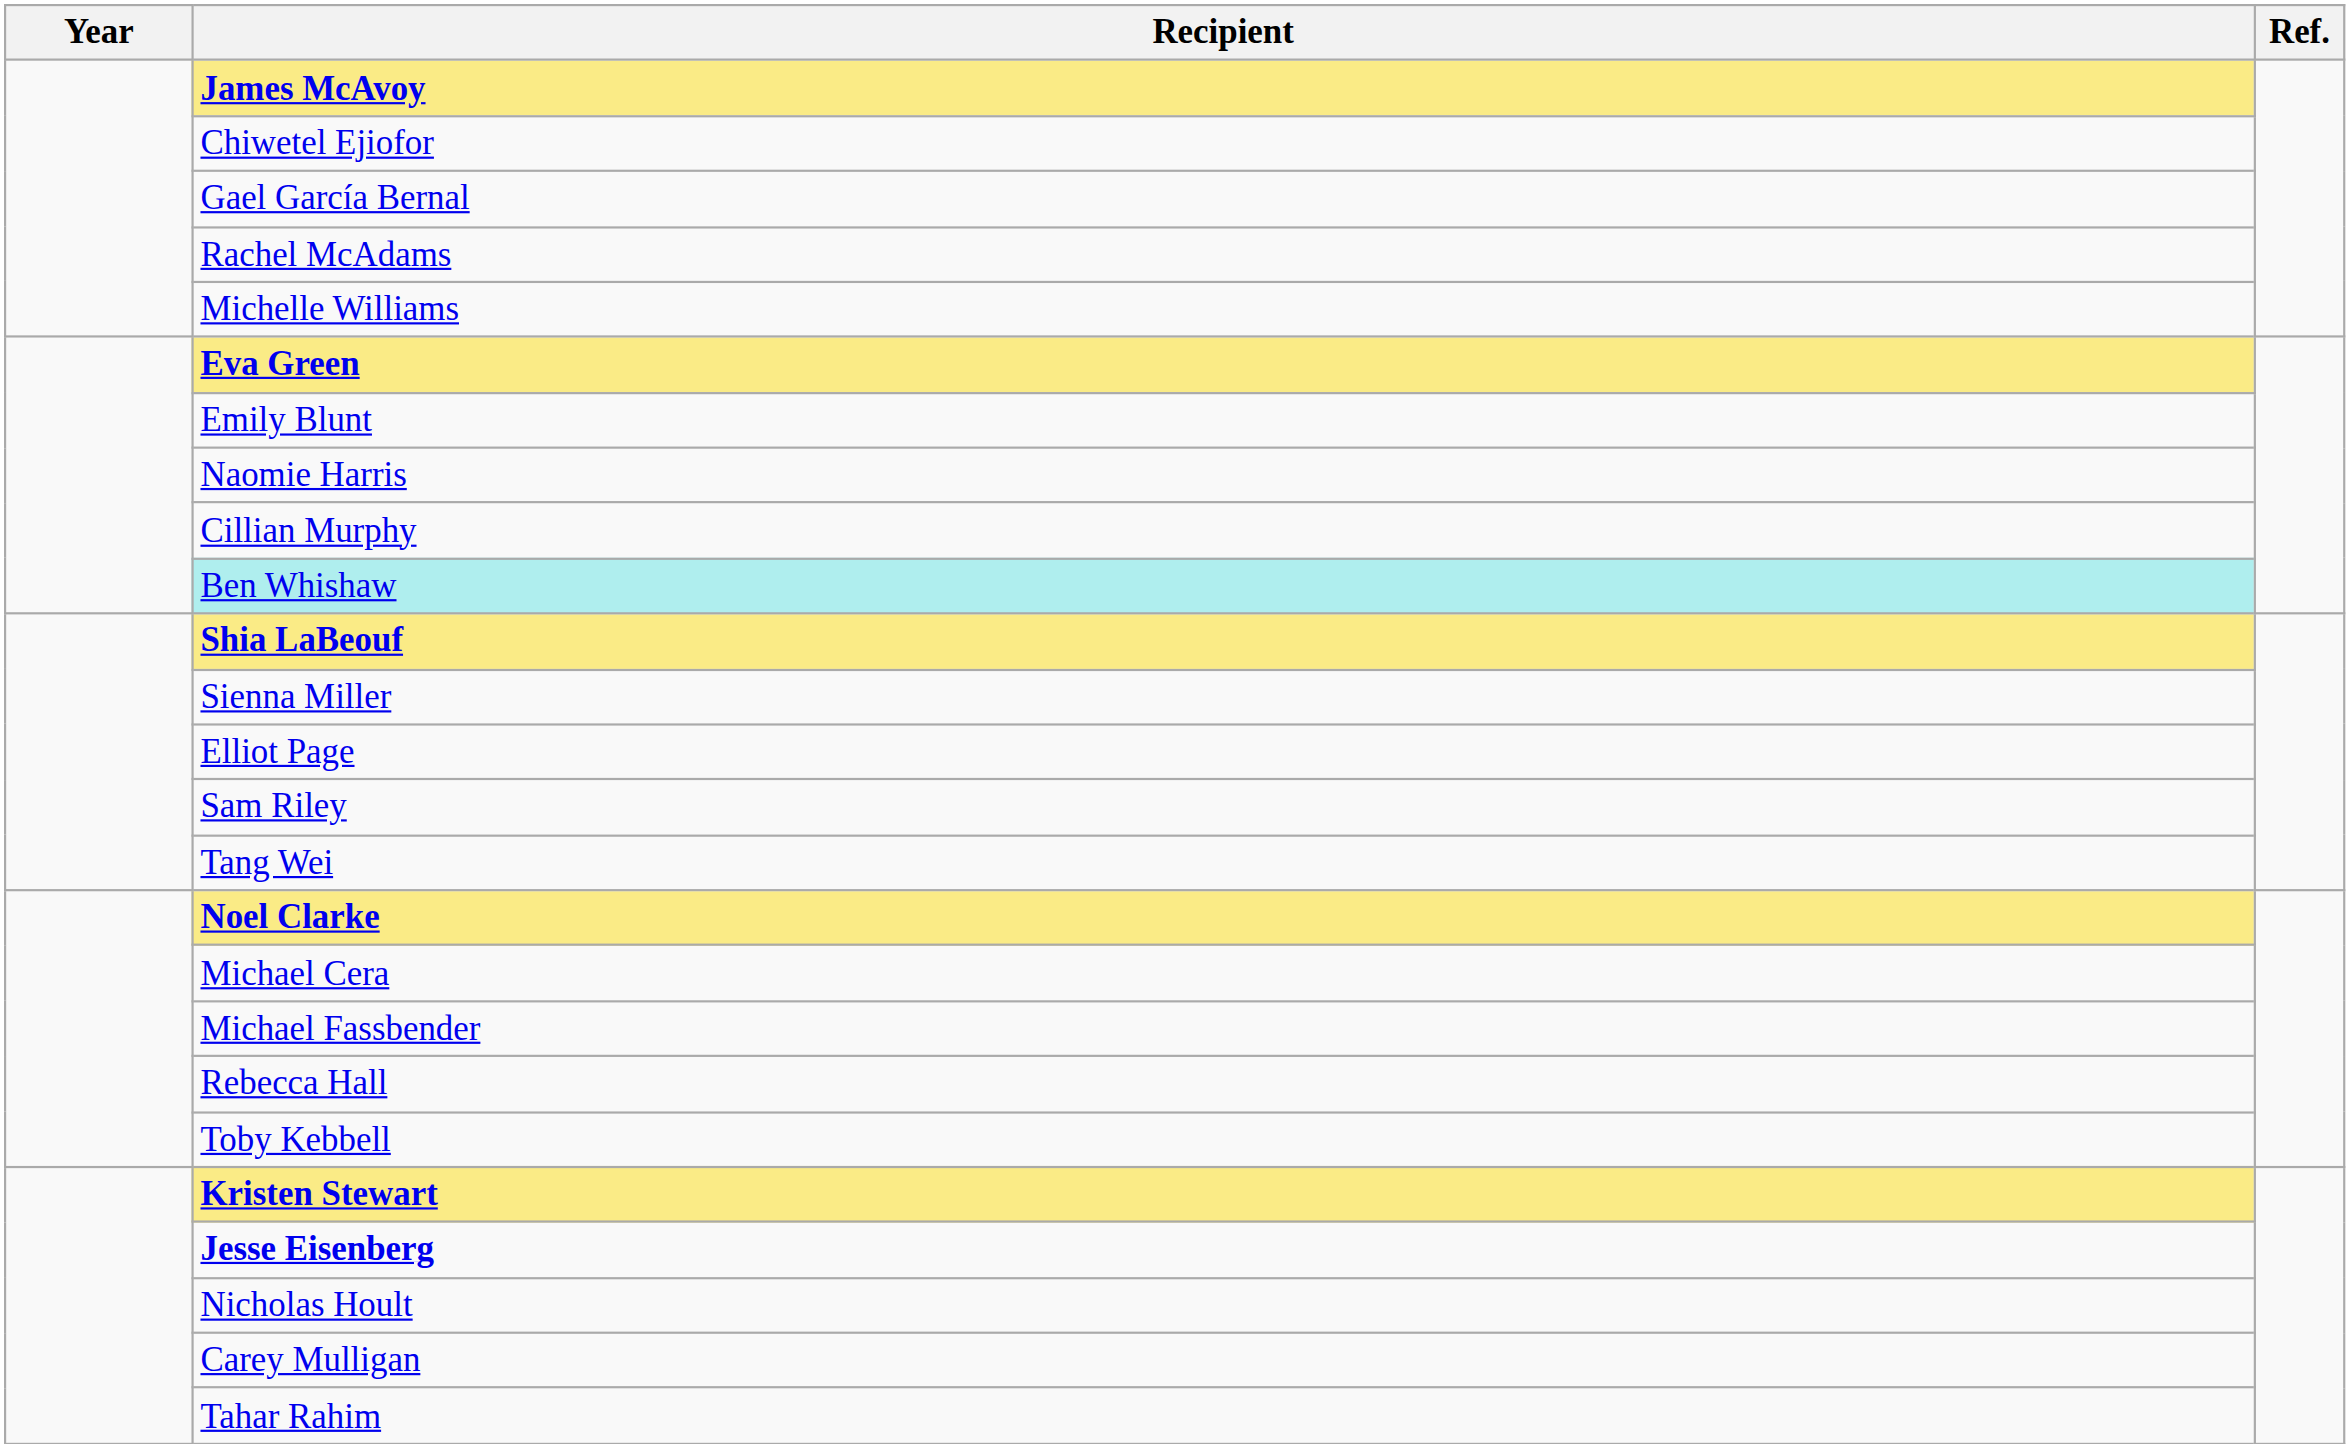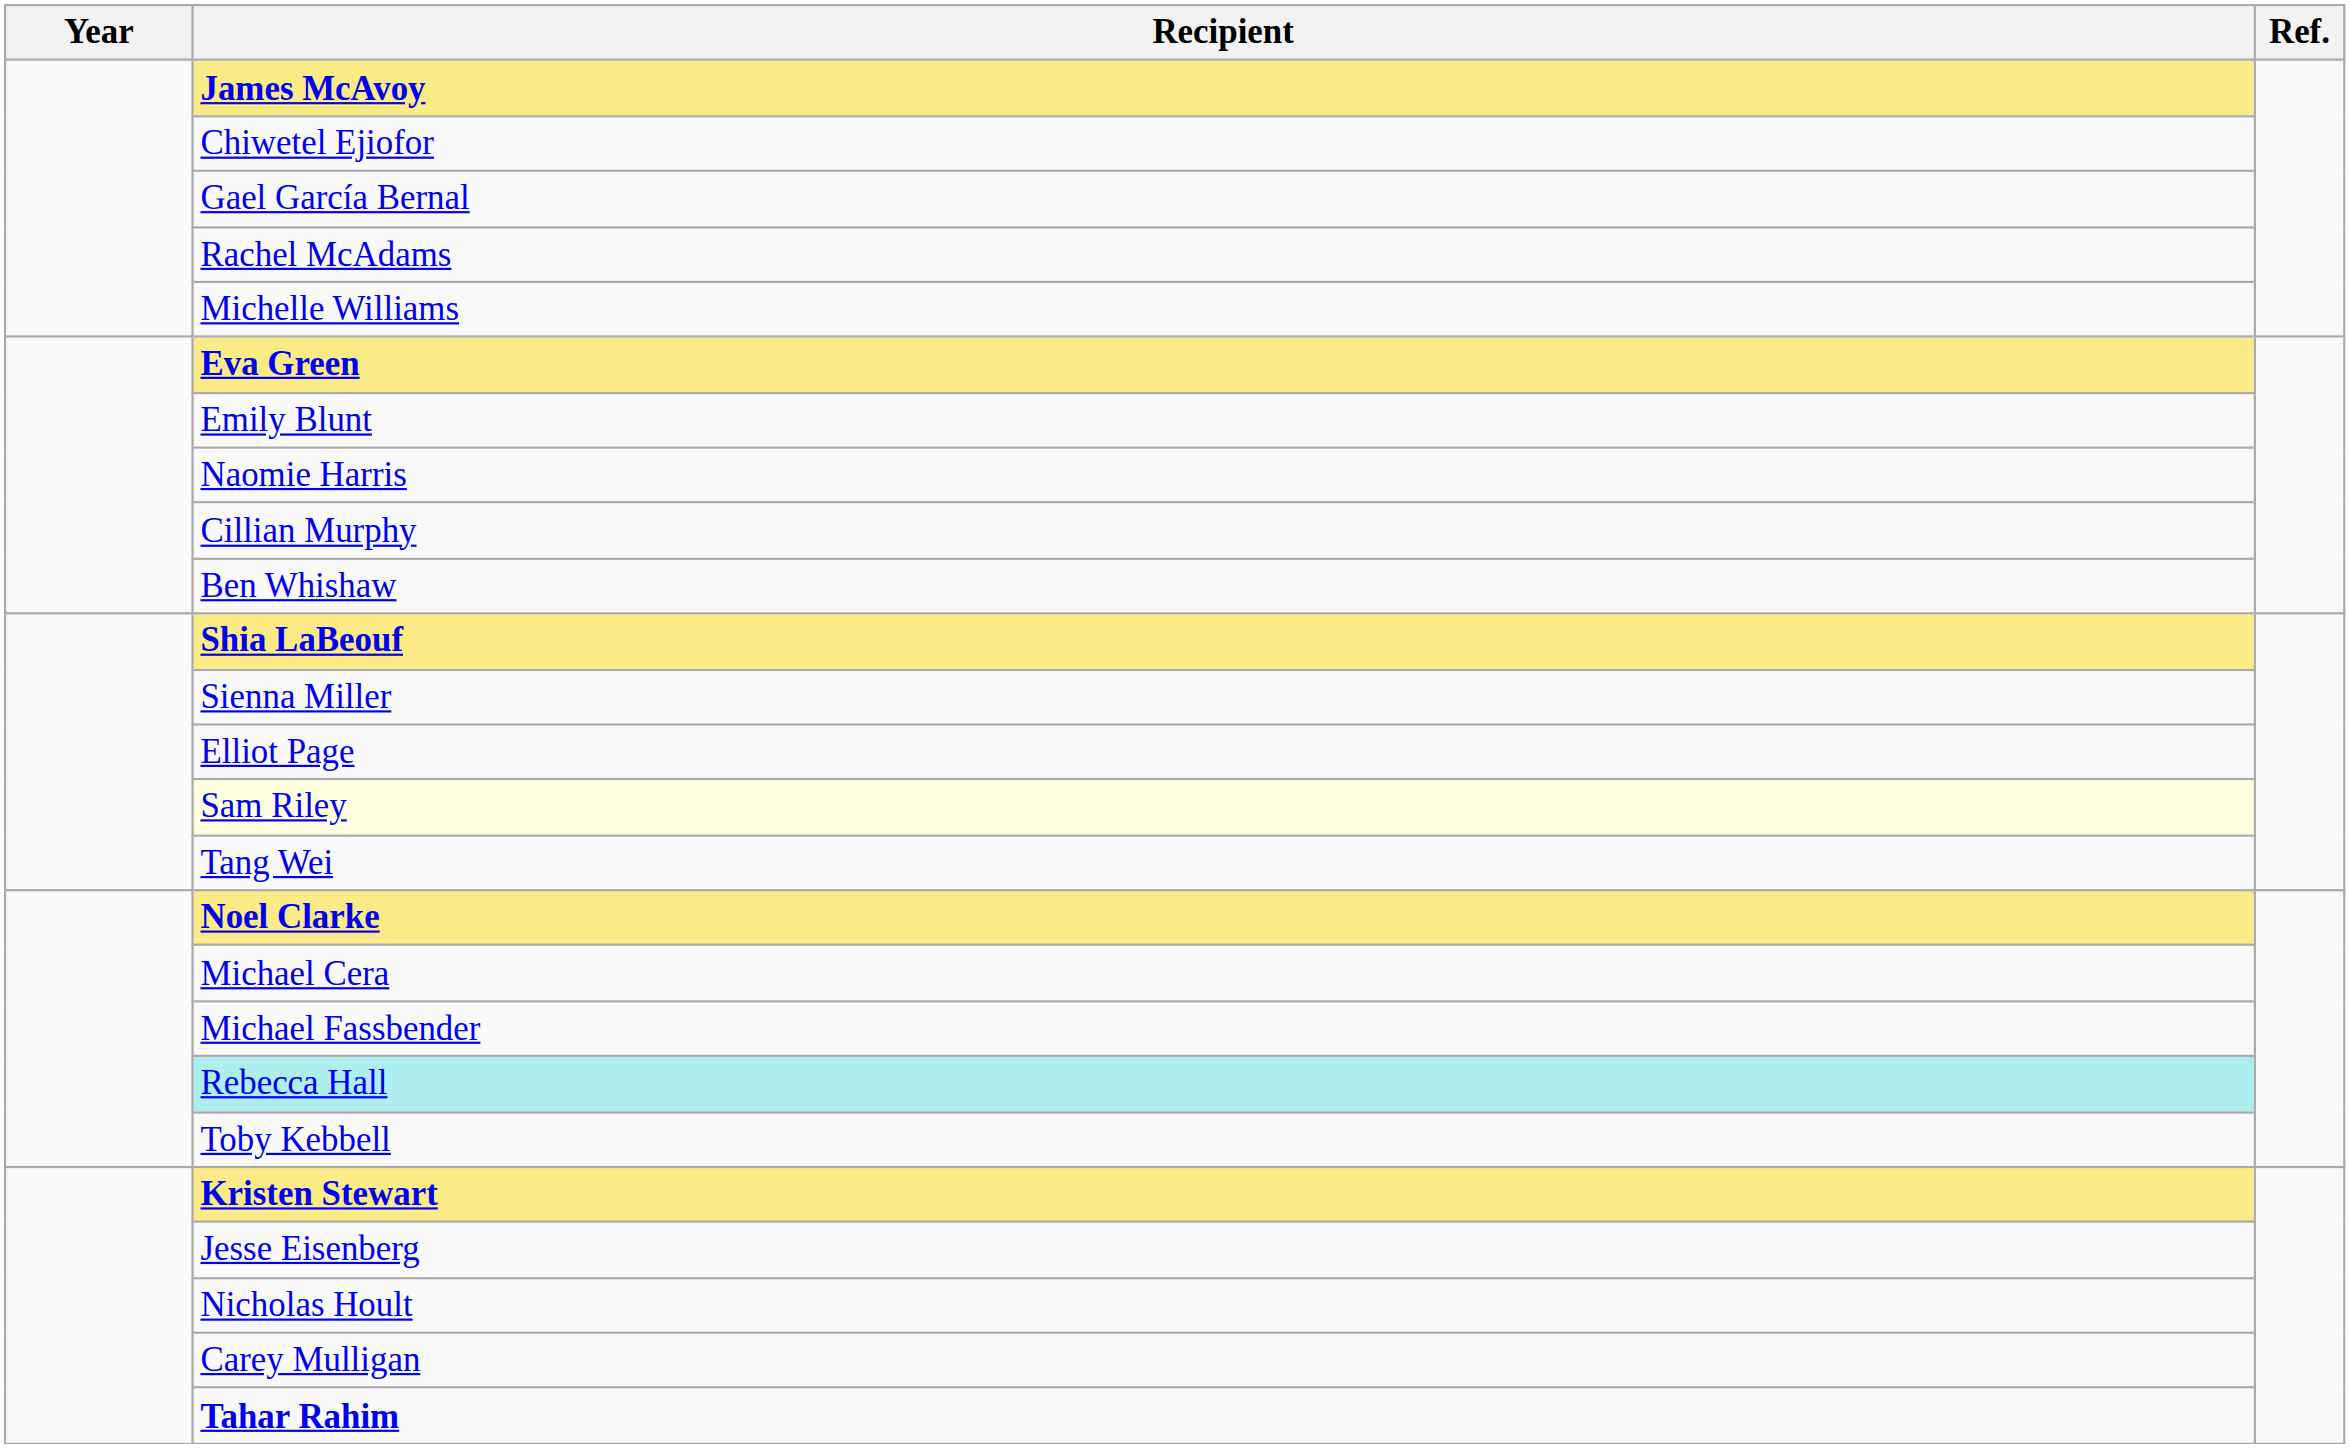(298, 585) paleturquoise background -> (298, 585) no background
(274, 806) no background -> (274, 806) lightyellow background
(294, 1083) no background -> (294, 1083) paleturquoise background
(317, 1249) bold -> (310, 1249) normal
(291, 1415) normal -> (300, 1415) bold
